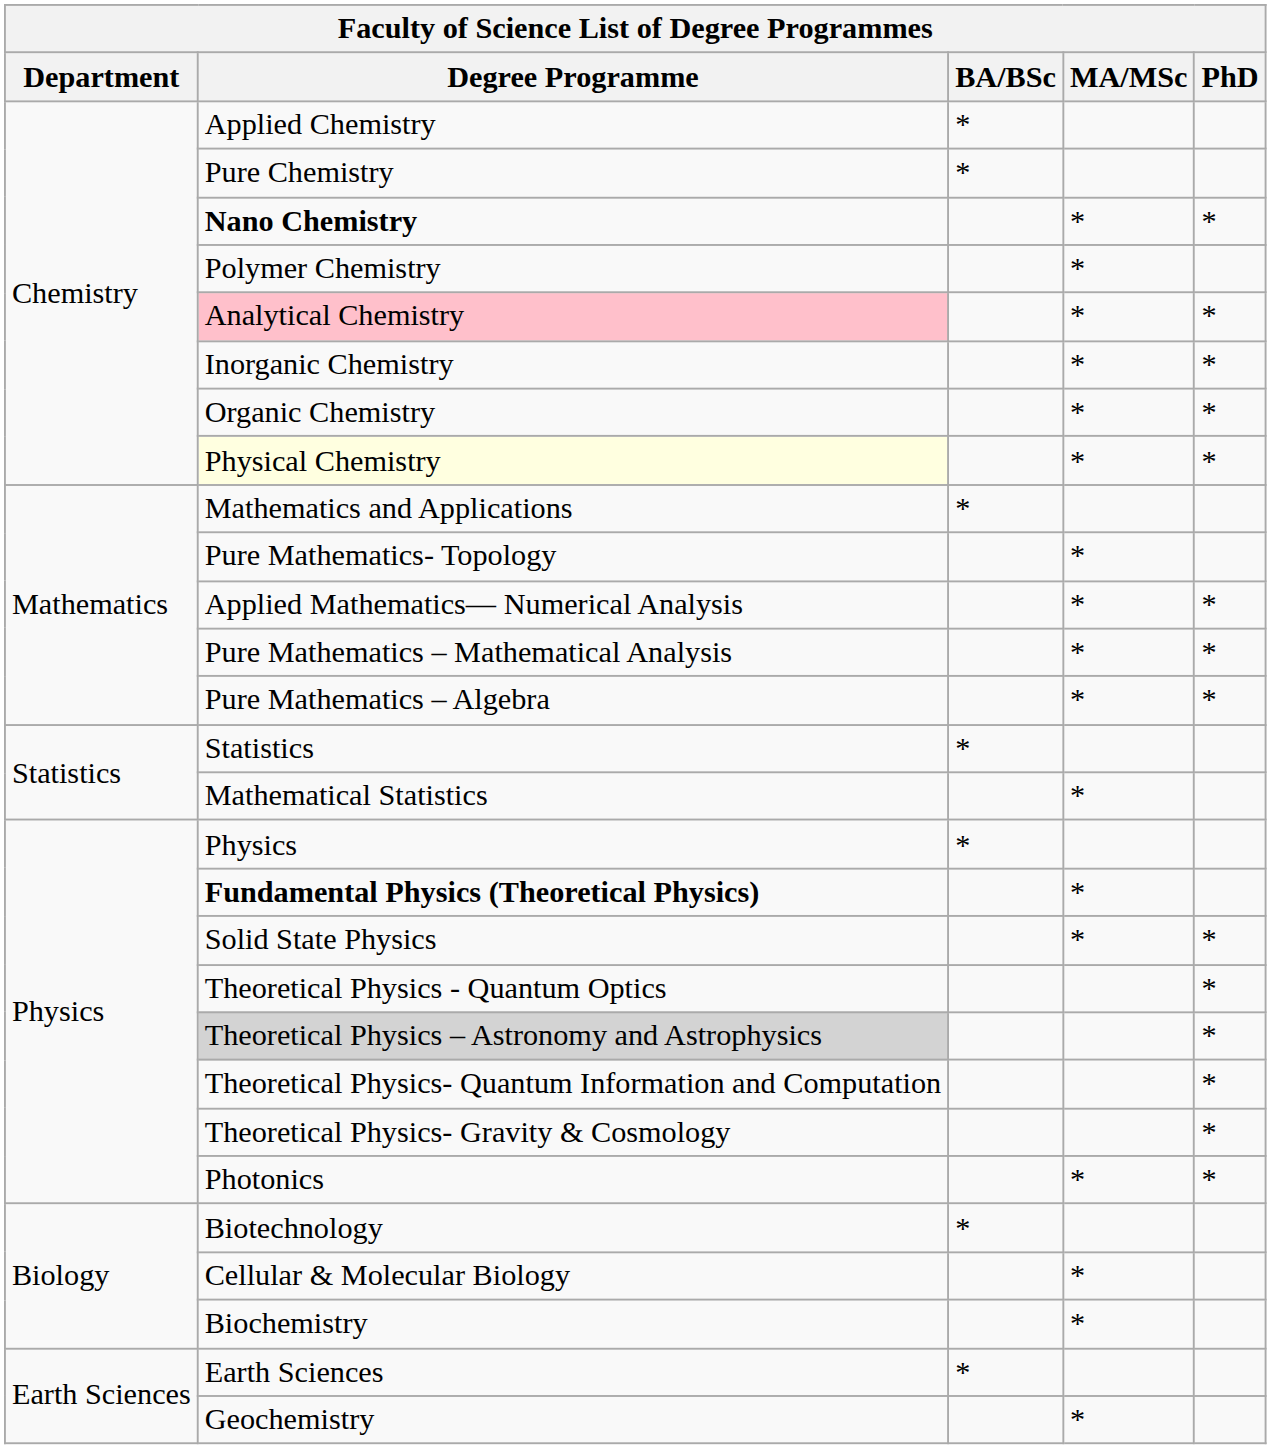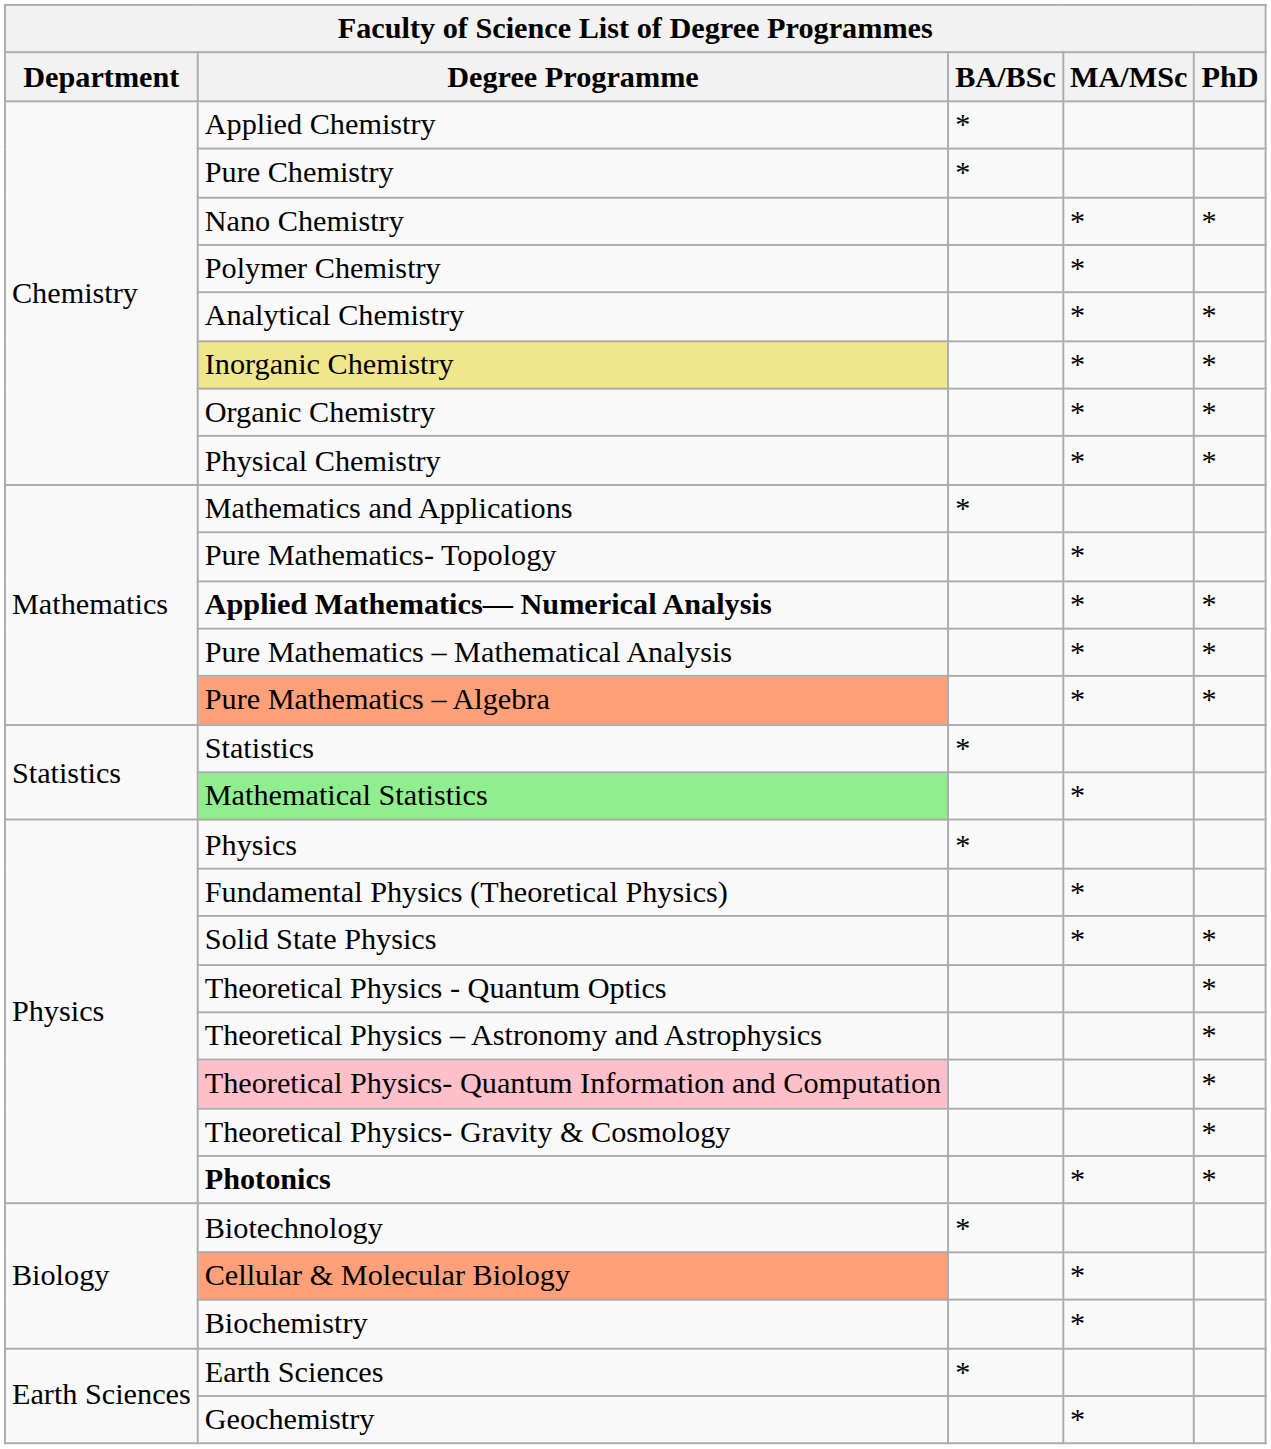(311, 220) bold -> (304, 220) normal
(334, 316) pink background -> (334, 316) no background
(329, 364) no background -> (329, 364) khaki background
(323, 460) lightyellow background -> (323, 460) no background
(474, 603) normal -> (488, 603) bold
(377, 699) no background -> (377, 699) lightsalmon background
(346, 795) no background -> (346, 795) lightgreen background
(482, 891) bold -> (466, 891) normal
(513, 1035) lightgrey background -> (513, 1035) no background
(573, 1083) no background -> (573, 1083) pink background
(264, 1179) normal -> (268, 1179) bold
(387, 1275) no background -> (387, 1275) lightsalmon background
